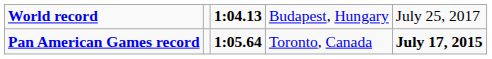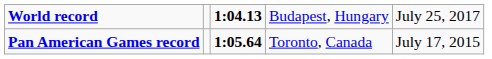(439, 41) bold -> (438, 41) normal
